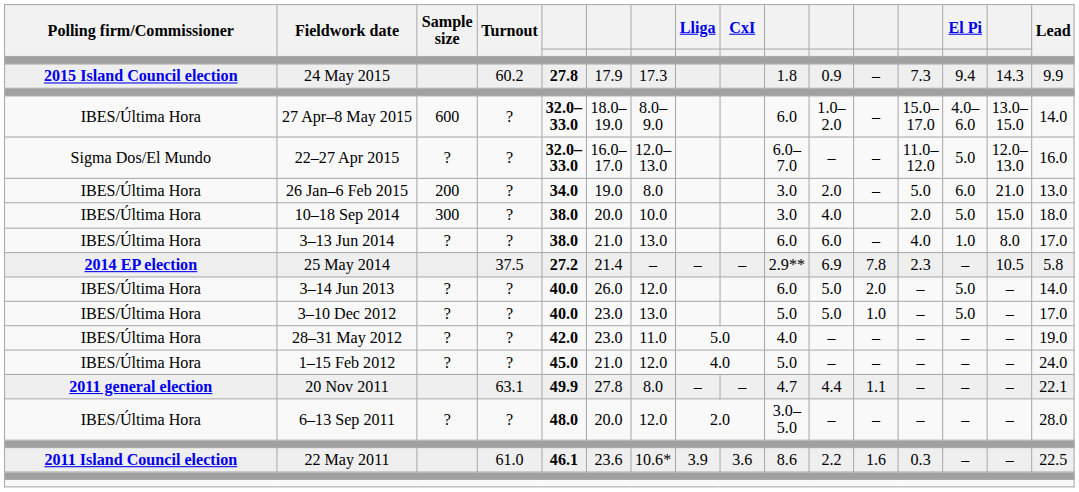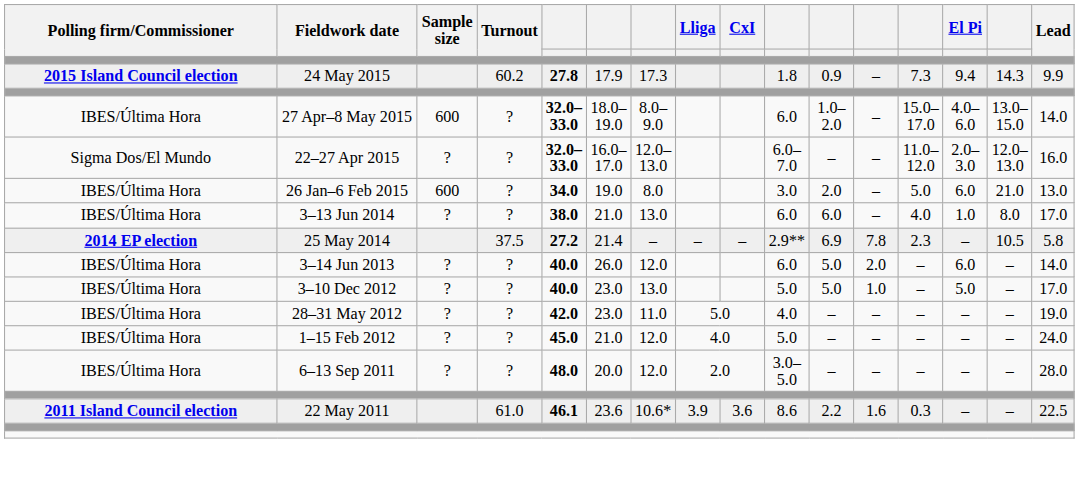(965, 158) 5.0 -> (965, 158) 2.0– 3.0
(447, 191) 200 -> (447, 191) 600
- row: (141, 215)
(965, 288) 5.0 -> (965, 264) 6.0
- row: (141, 386)
